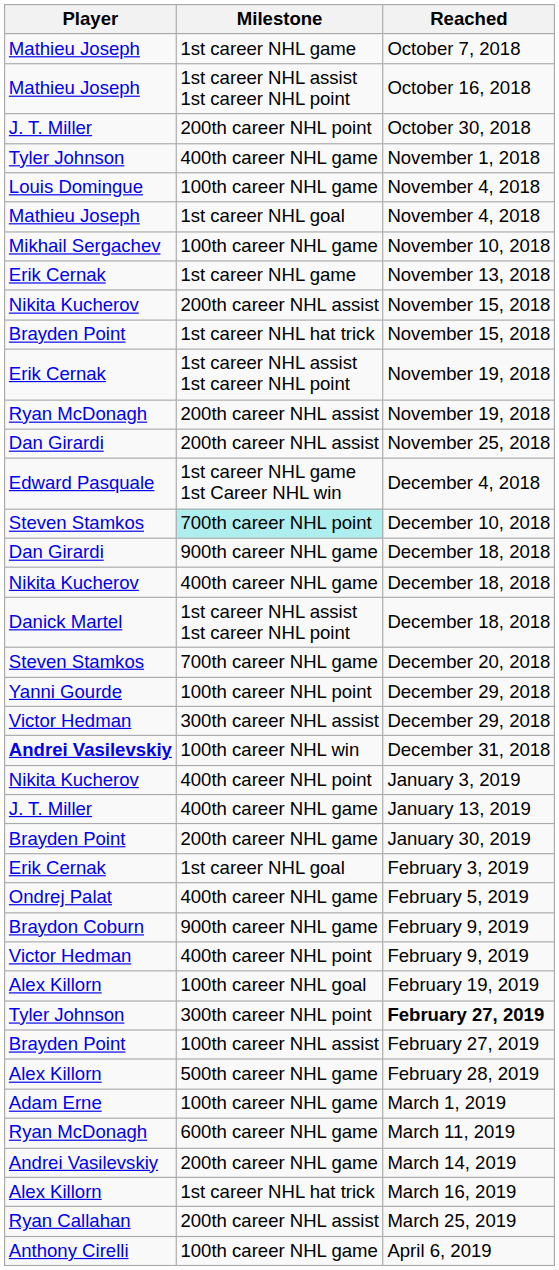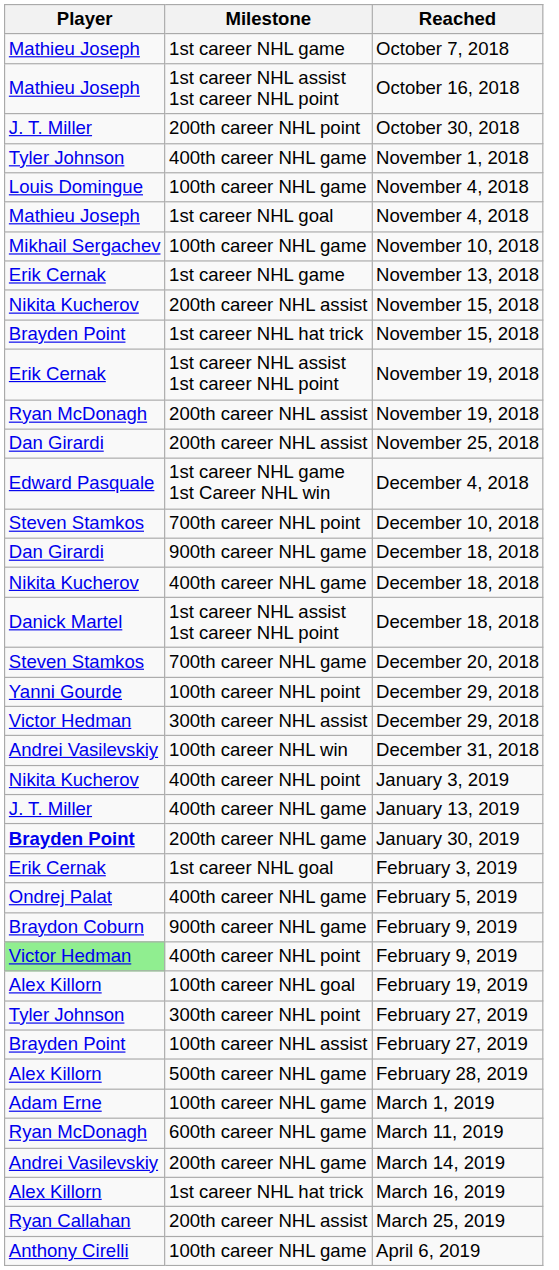(276, 523) paleturquoise background -> (265, 523) no background
(90, 750) bold -> (83, 750) normal
(67, 838) normal -> (72, 838) bold
(70, 956) no background -> (70, 956) lightgreen background
(466, 1015) bold -> (452, 1015) normal
